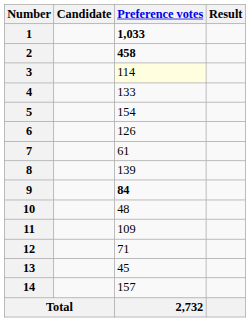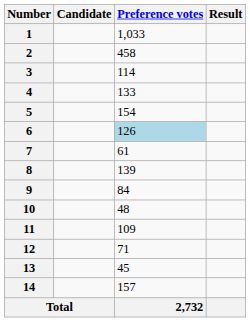(131, 33) bold -> (131, 33) normal
(126, 53) bold -> (126, 53) normal
(126, 72) lightyellow background -> (126, 72) no background
(126, 131) no background -> (126, 131) lightblue background
(123, 190) bold -> (123, 190) normal
